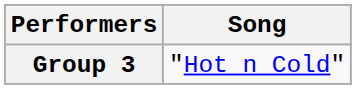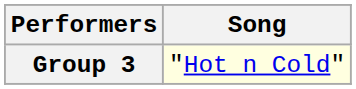(257, 65) no background -> (257, 65) lightyellow background
